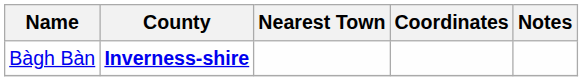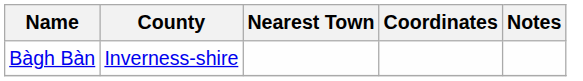(177, 57) bold -> (171, 57) normal
